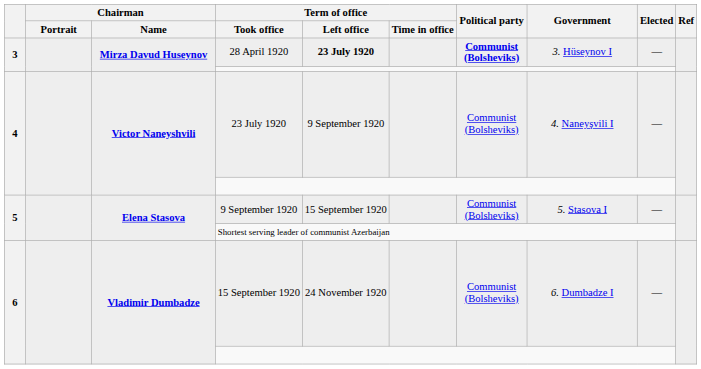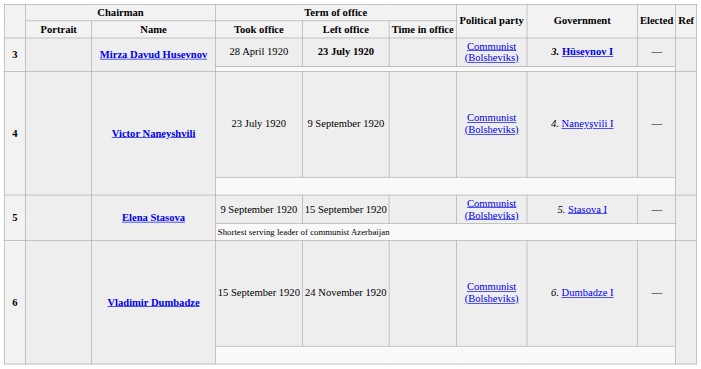(492, 52) bold -> (492, 52) normal
(582, 52) normal -> (582, 52) bold
